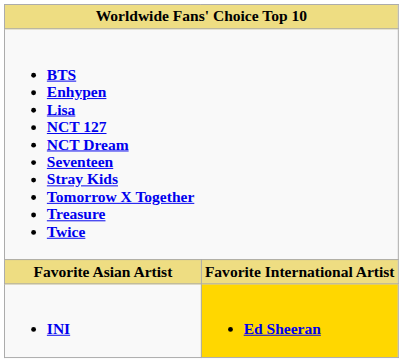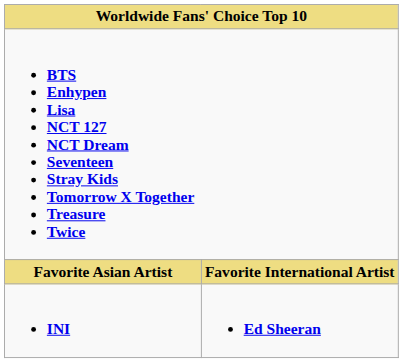(300, 329) gold background -> (300, 329) no background
